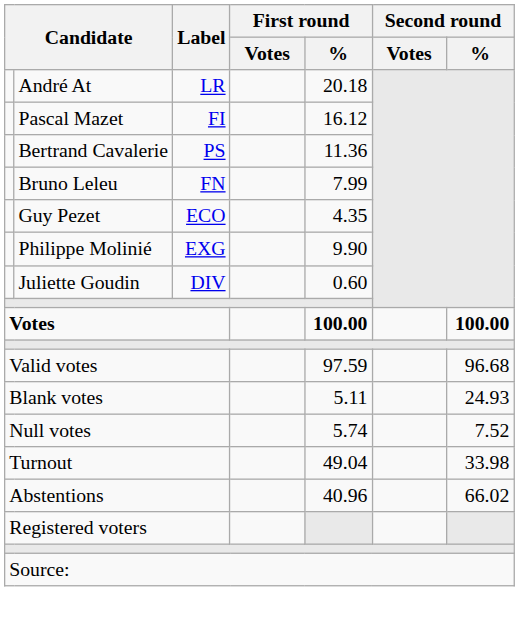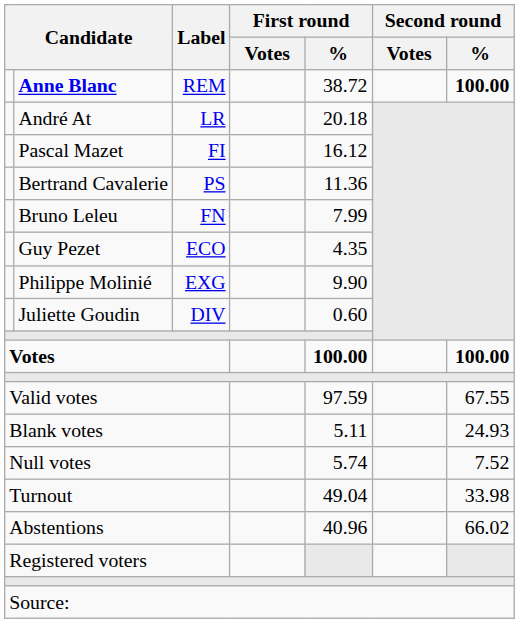+ row: (68, 86)
(487, 365) 96.68 -> (487, 397) 67.55
